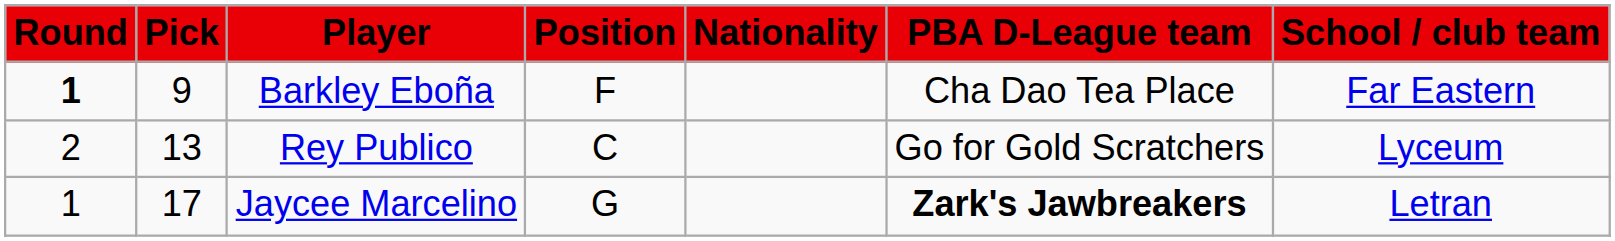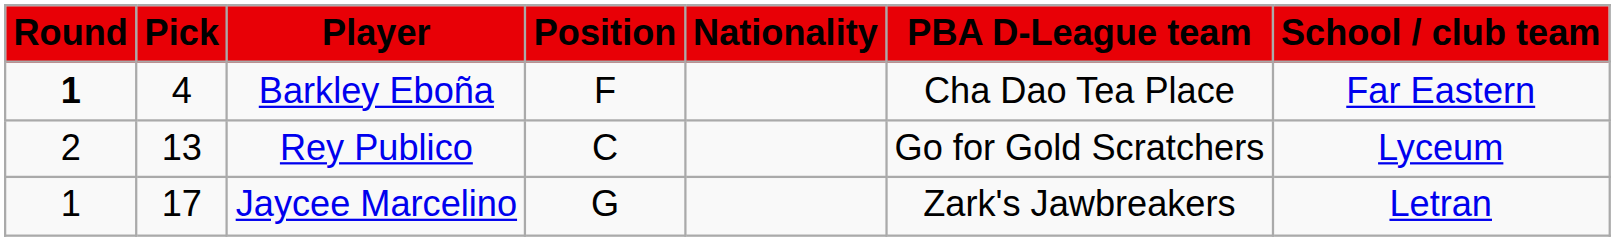(182, 90) 9 -> (182, 90) 4
(1079, 205) bold -> (1079, 205) normal
